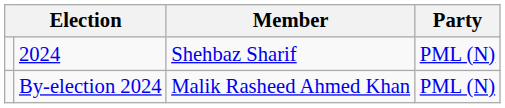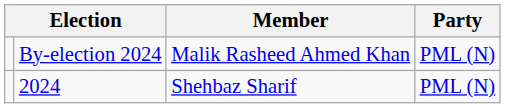rows swapped: (40, 53) <-> (90, 86)
